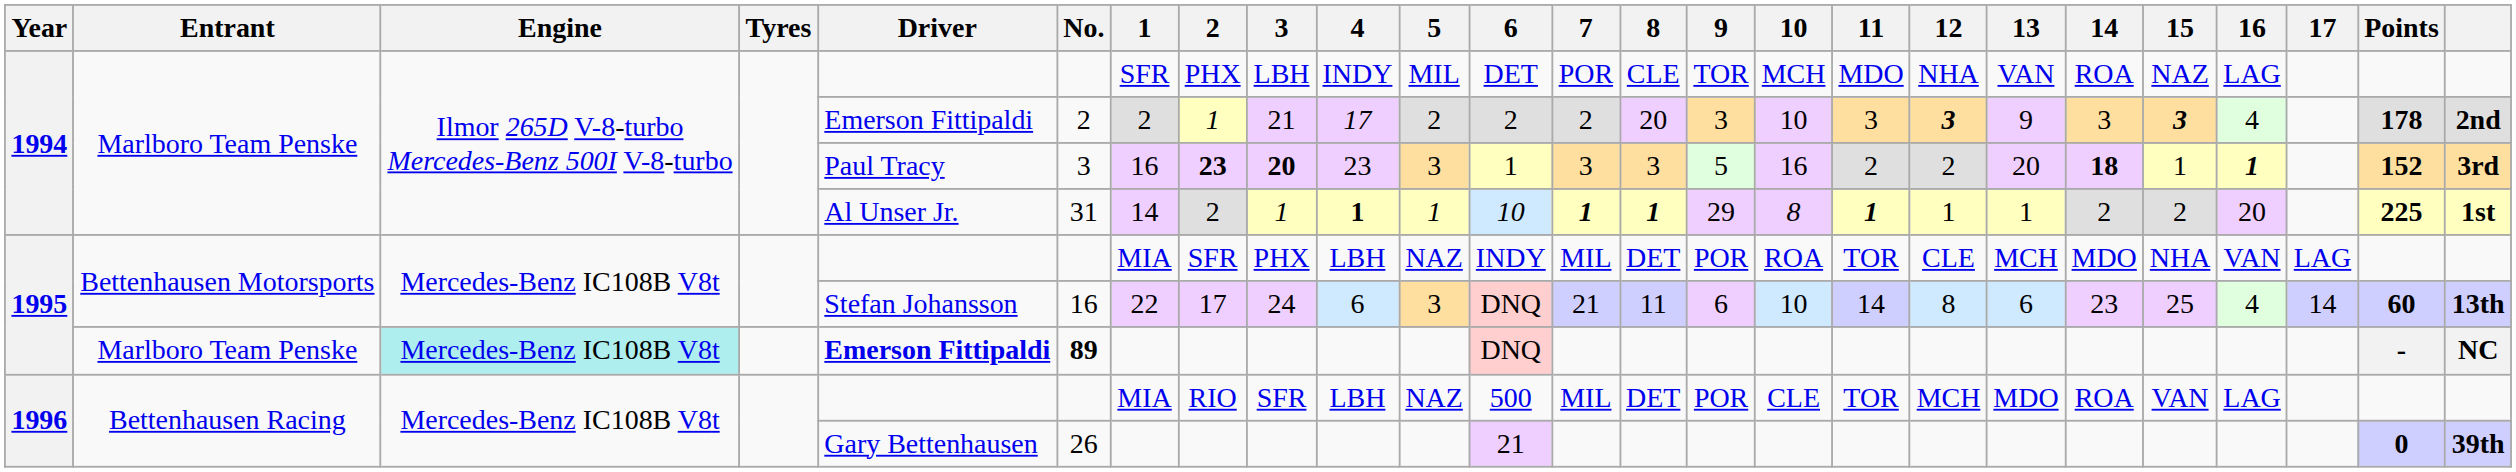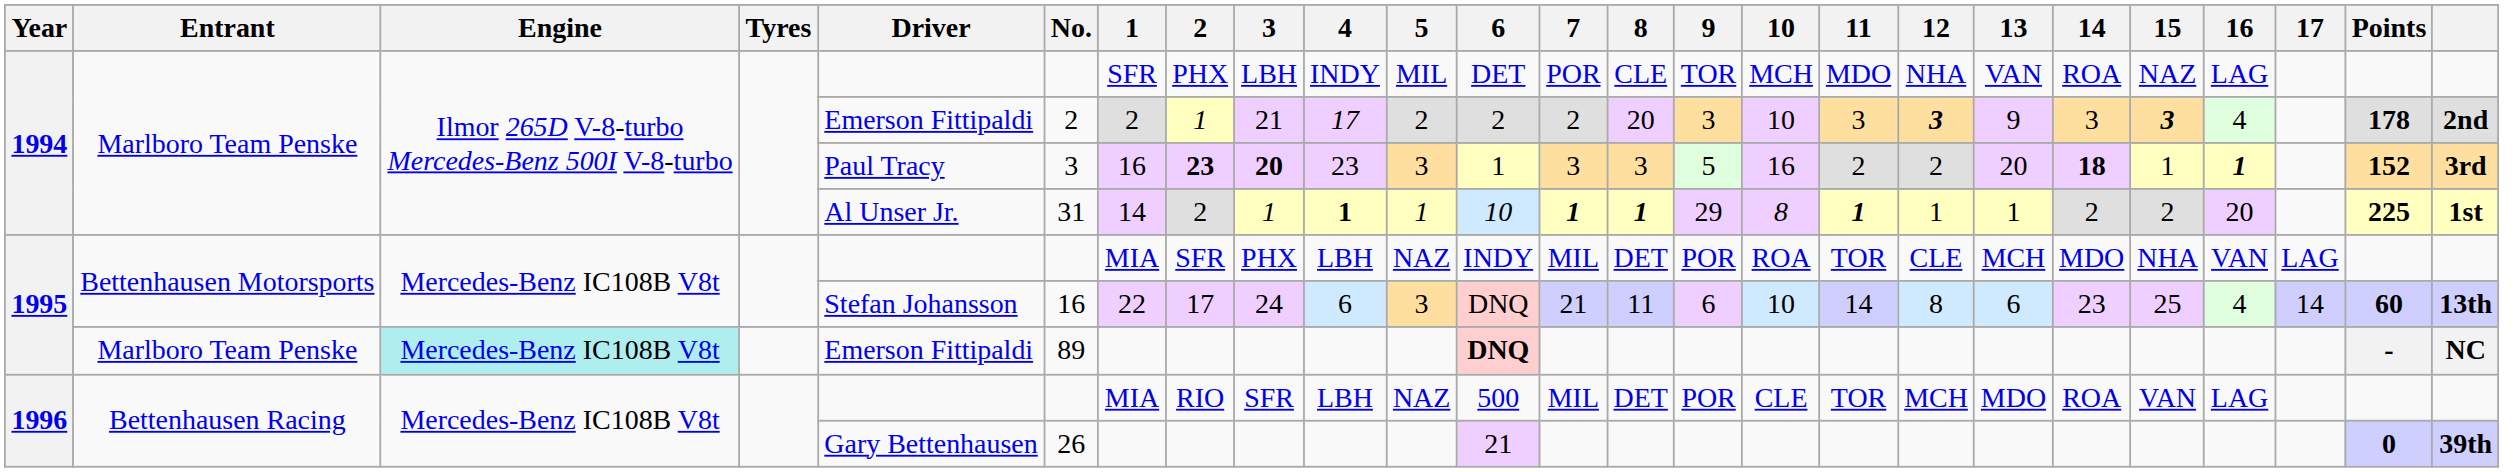(937, 350) bold -> (929, 350) normal
(1084, 350) bold -> (1071, 350) normal
(1511, 350) normal -> (1498, 350) bold
